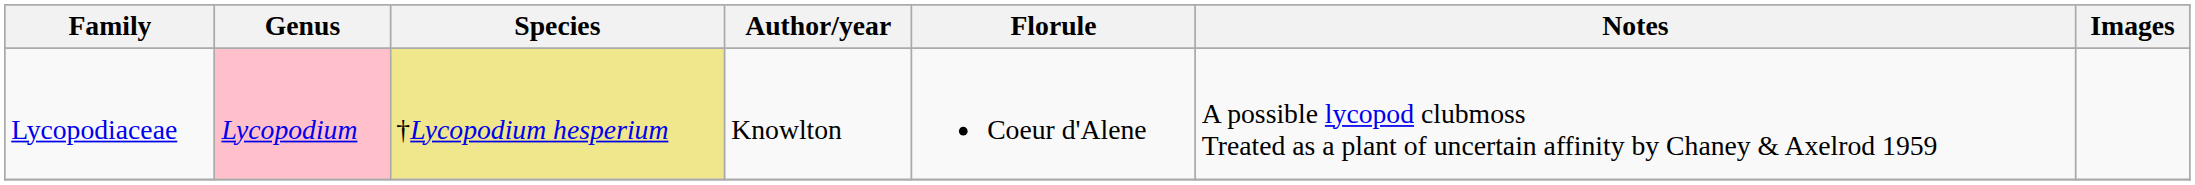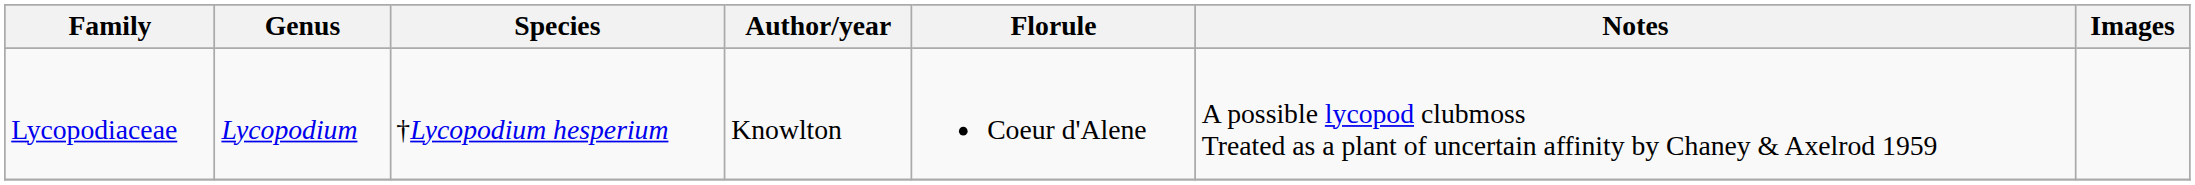(289, 129) pink background -> (289, 129) no background
(532, 129) khaki background -> (532, 129) no background
